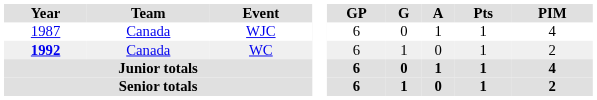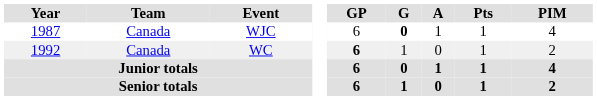(404, 31) normal -> (404, 31) bold
(46, 50) bold -> (46, 50) normal
(357, 50) normal -> (357, 50) bold
